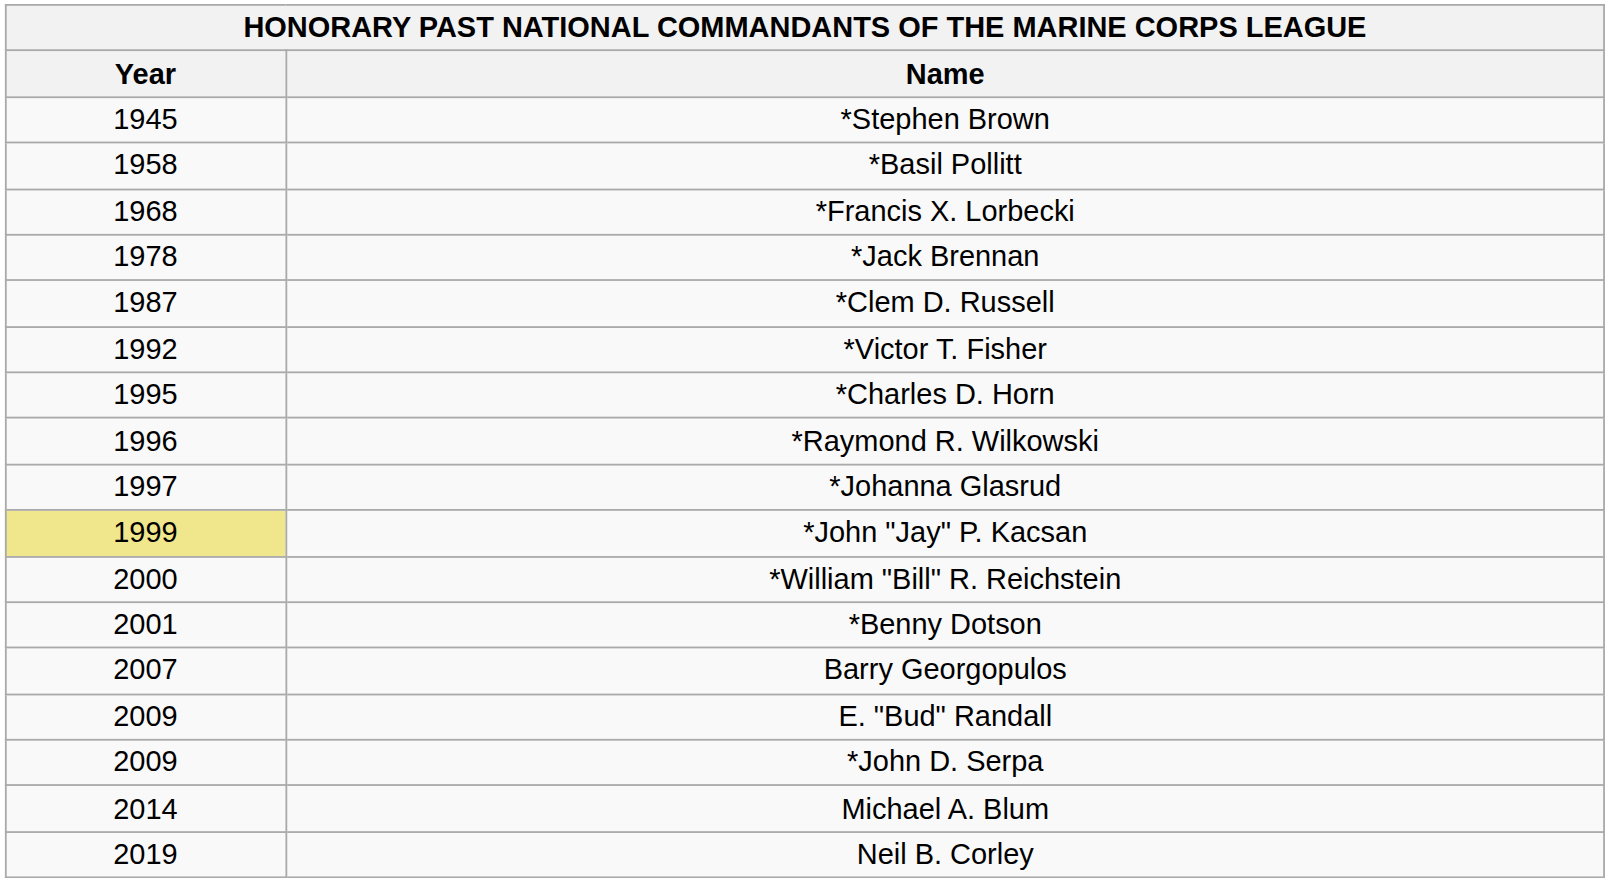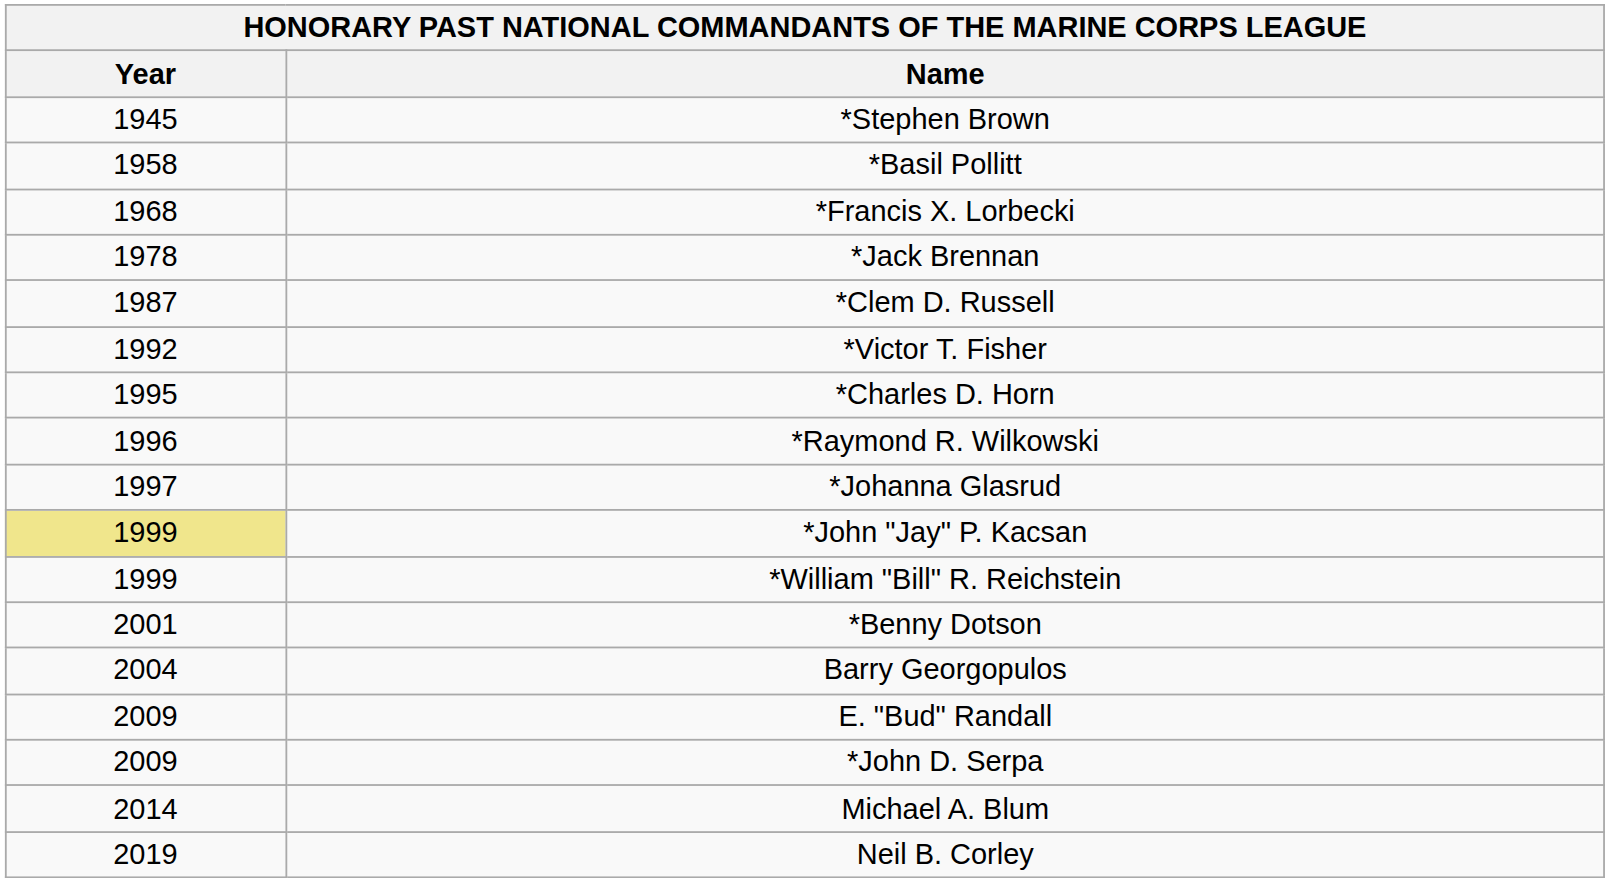(145, 578) 2000 -> (145, 578) 1999
(145, 670) 2007 -> (145, 670) 2004
